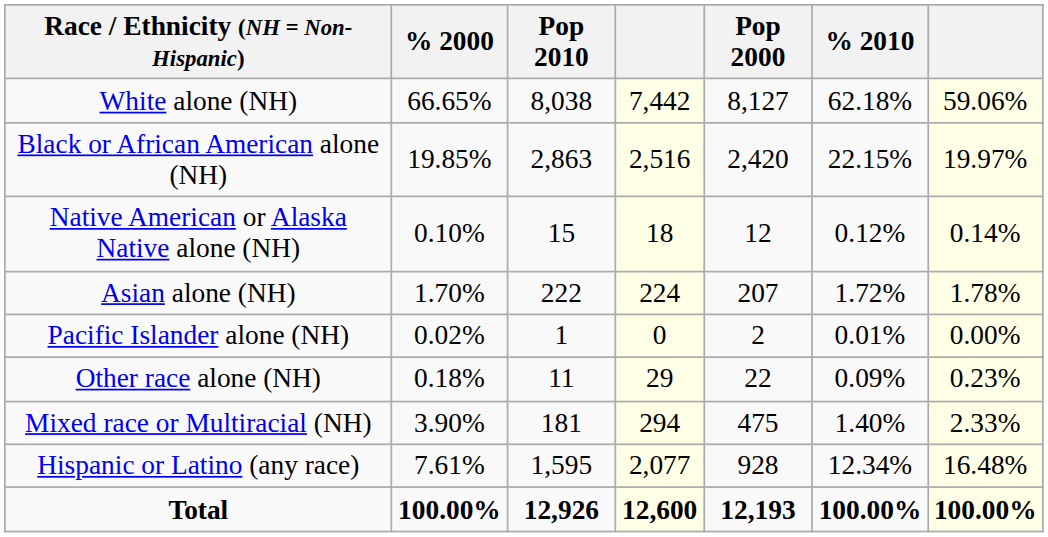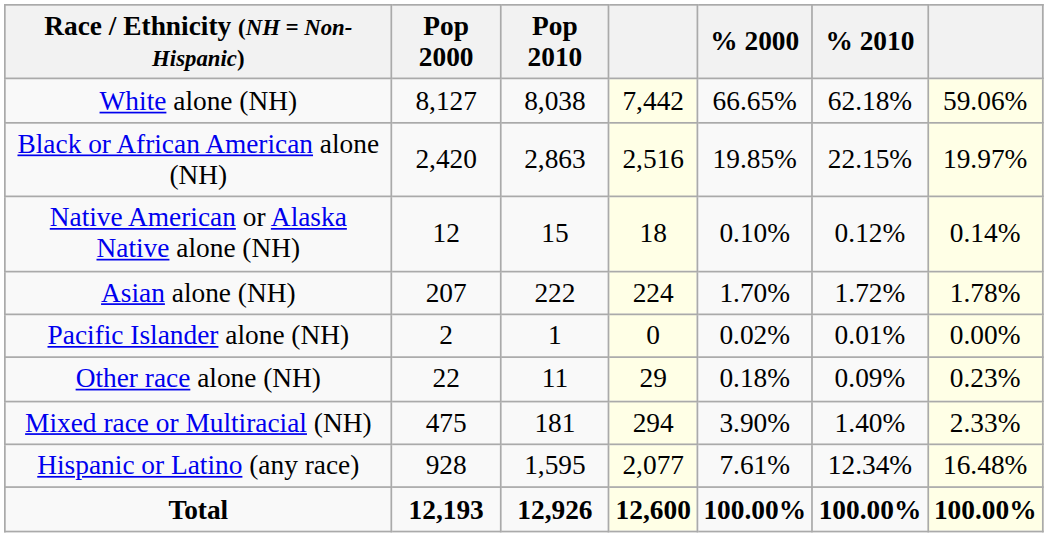columns swapped: (758, 41) <-> (449, 41)
